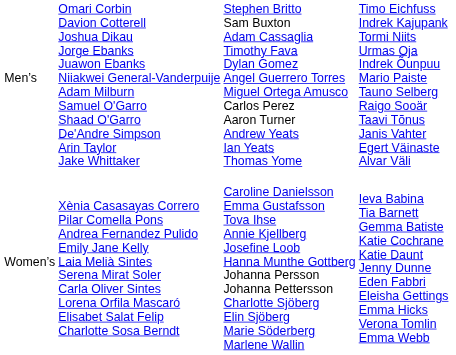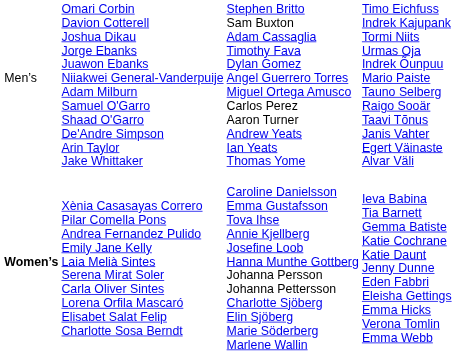(30, 261) normal -> (31, 261) bold
